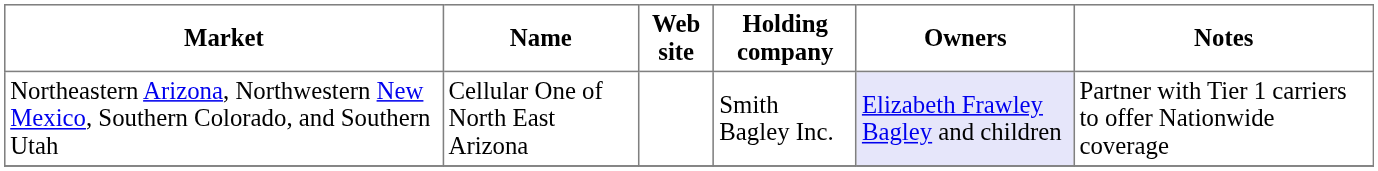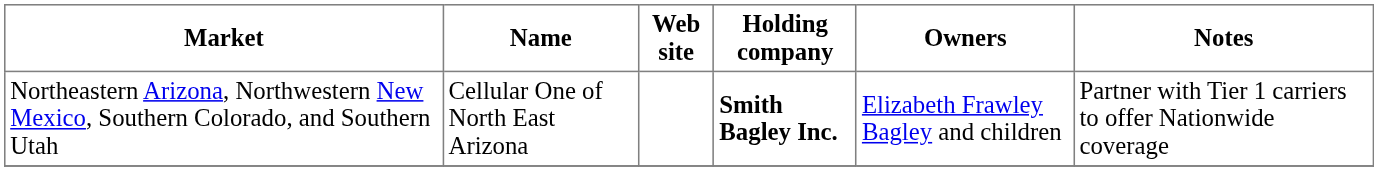(776, 118) normal -> (779, 118) bold
(962, 118) lavender background -> (962, 118) no background
